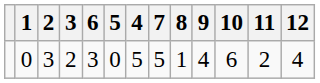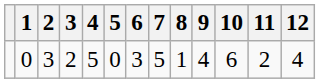columns swapped: (137, 22) <-> (93, 22)
